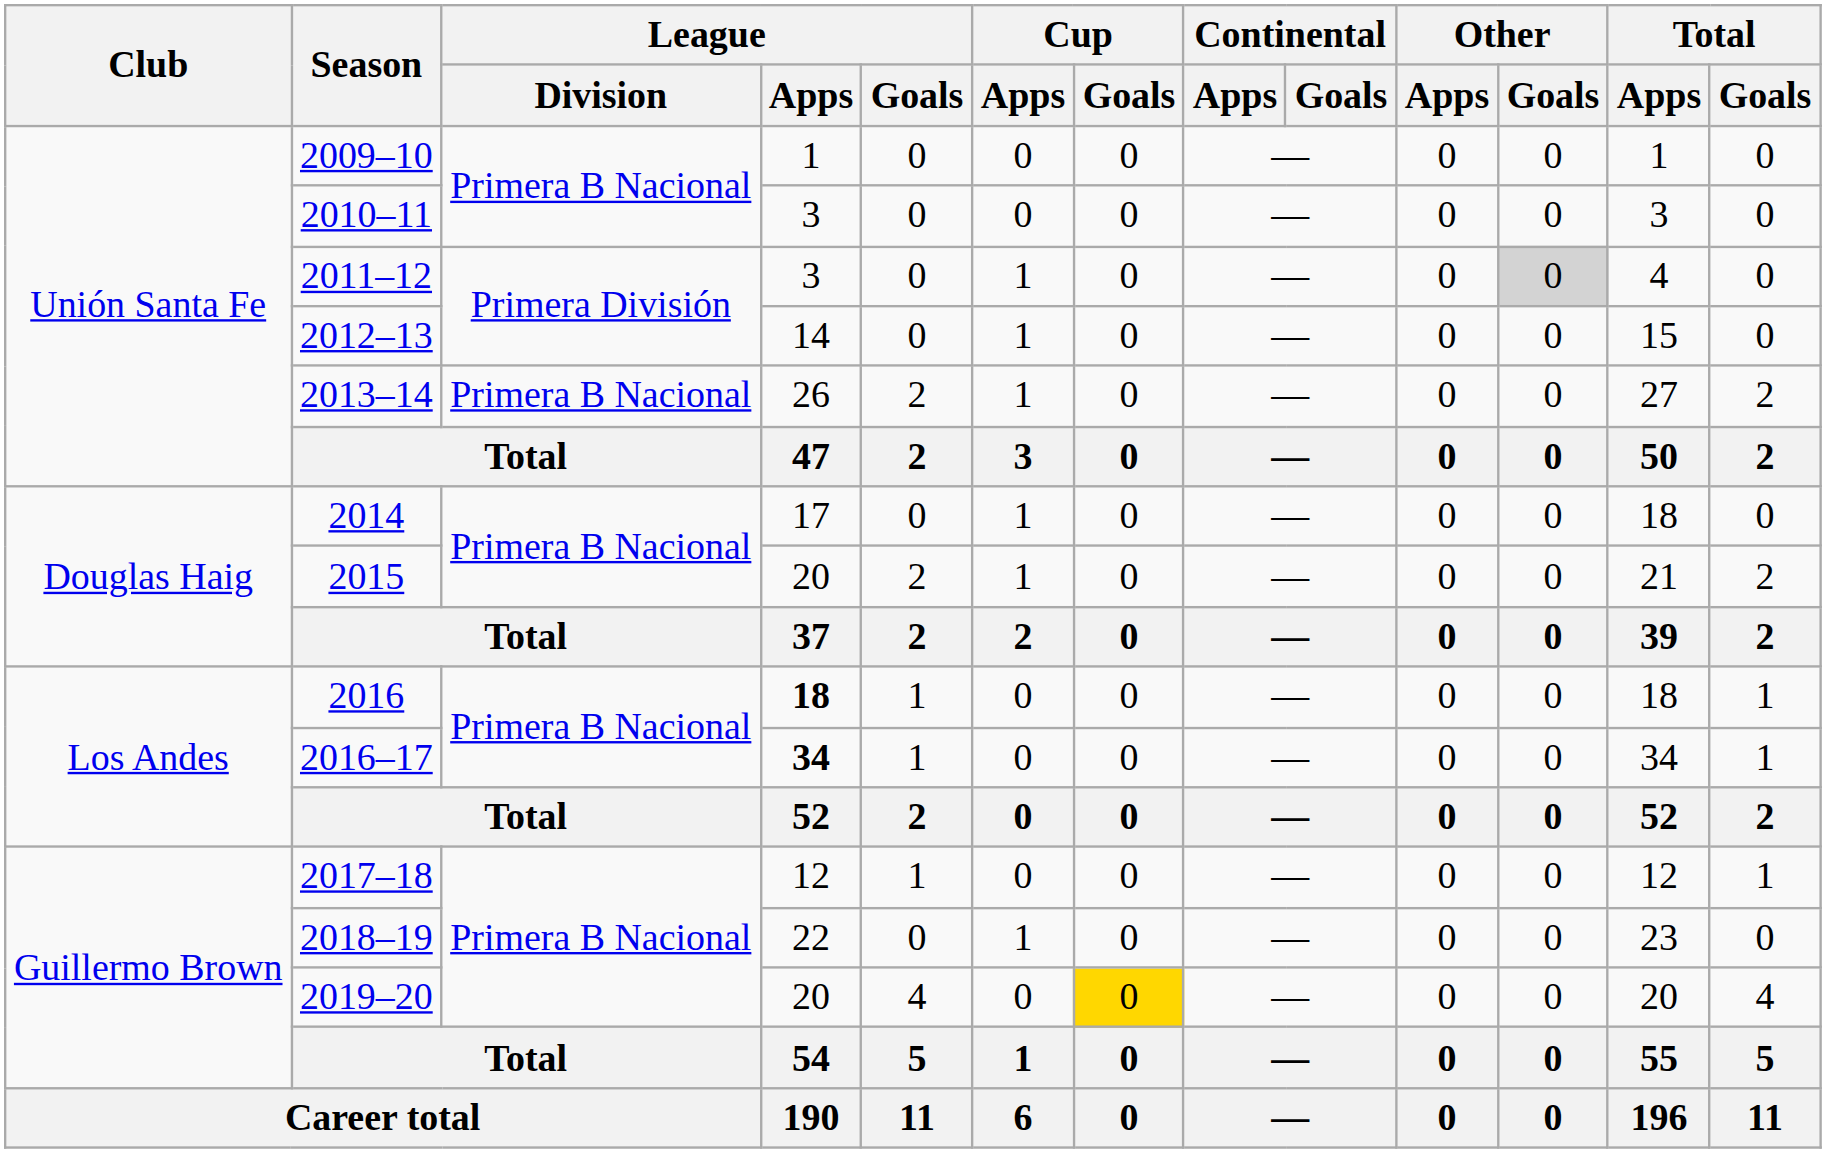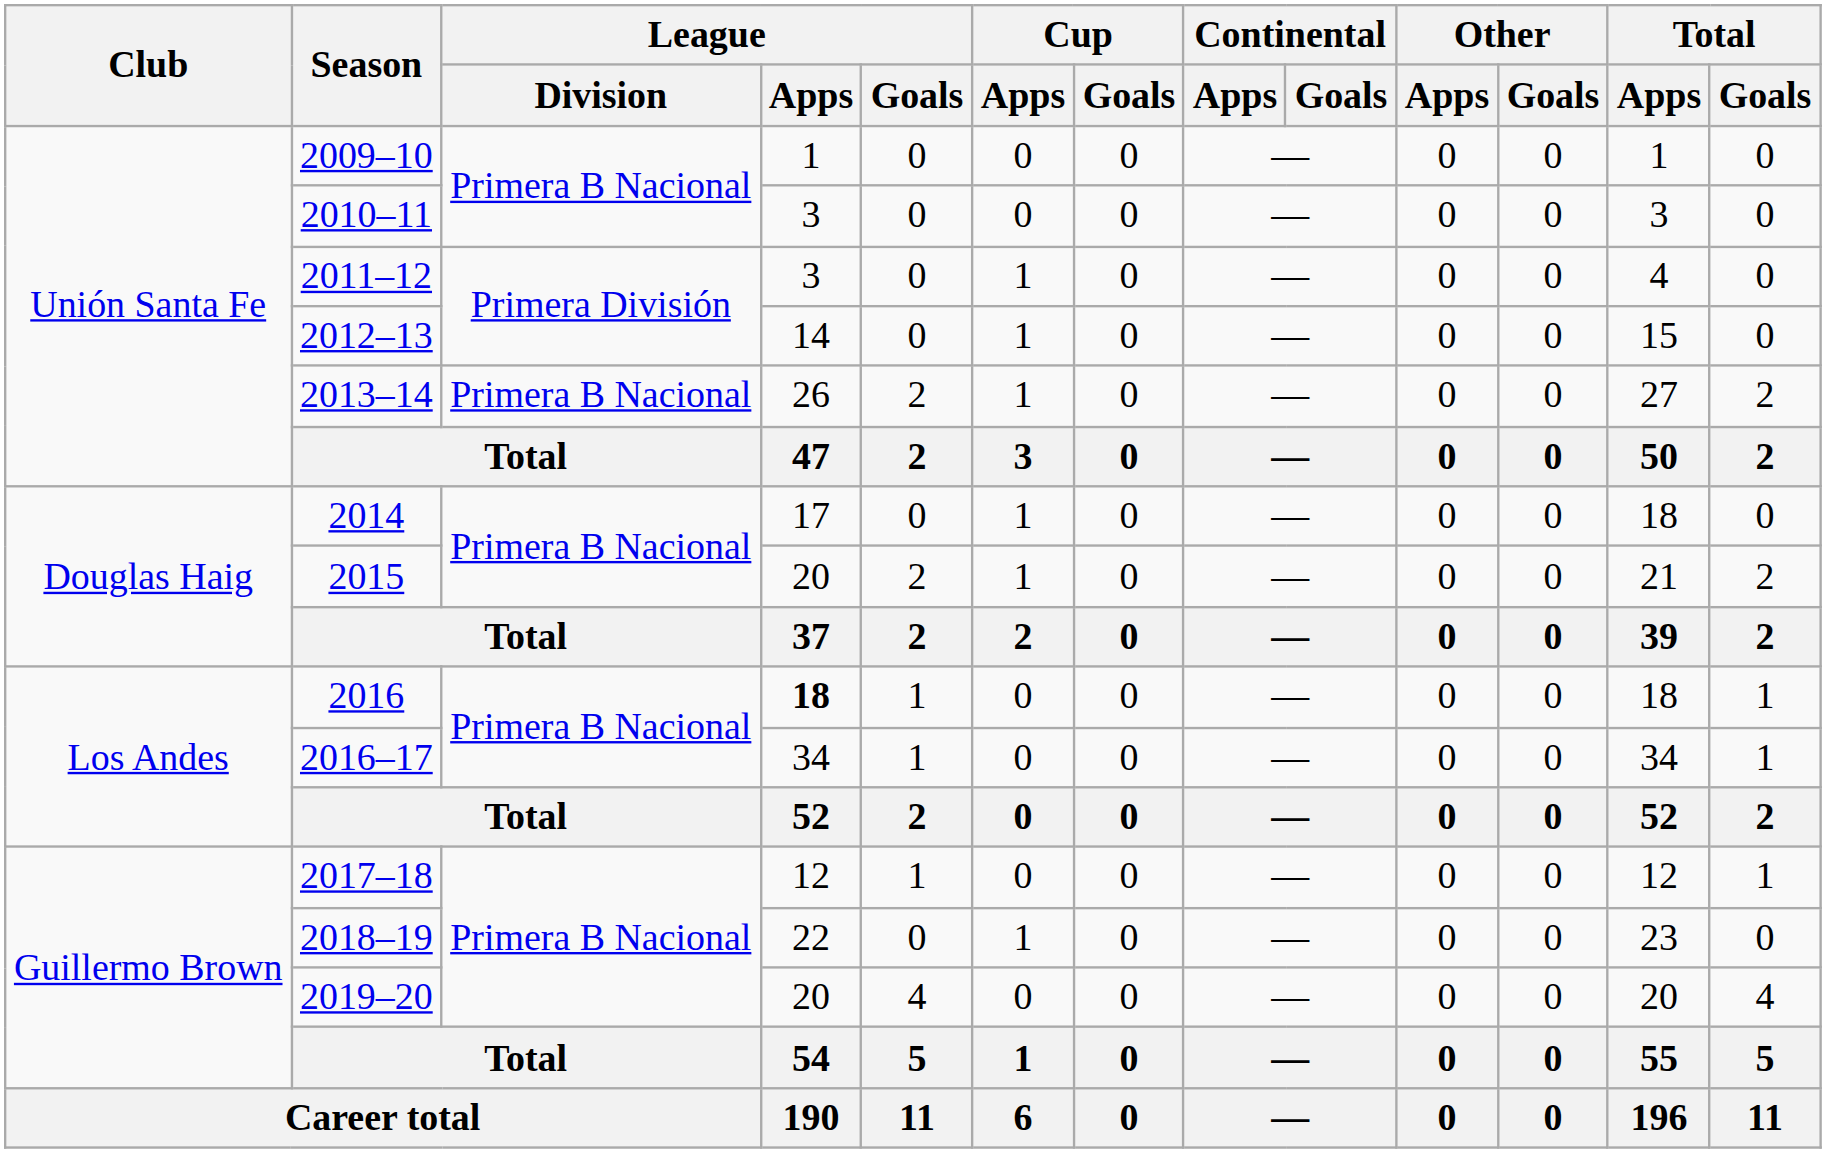(1553, 275) lightgrey background -> (1553, 275) no background
(811, 756) bold -> (811, 756) normal
(1129, 996) gold background -> (1129, 996) no background
